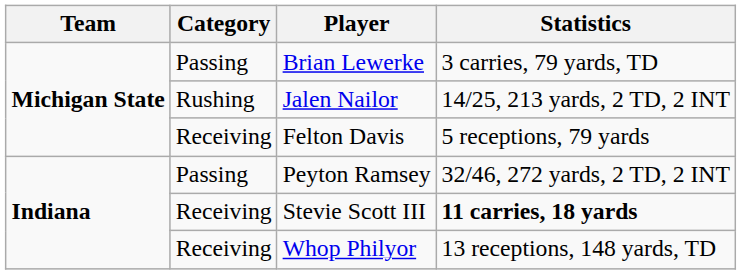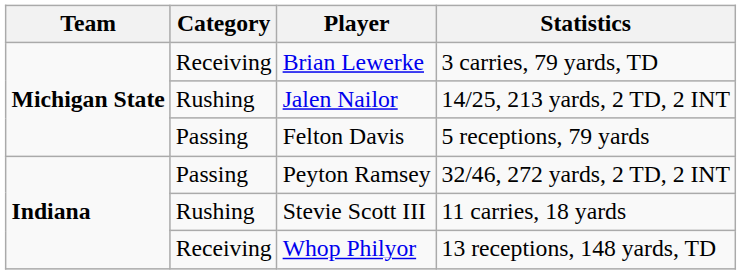(212, 61) Passing -> (224, 61) Receiving
(224, 136) Receiving -> (212, 136) Passing
(224, 211) Receiving -> (215, 211) Rushing
(540, 211) bold -> (534, 211) normal
